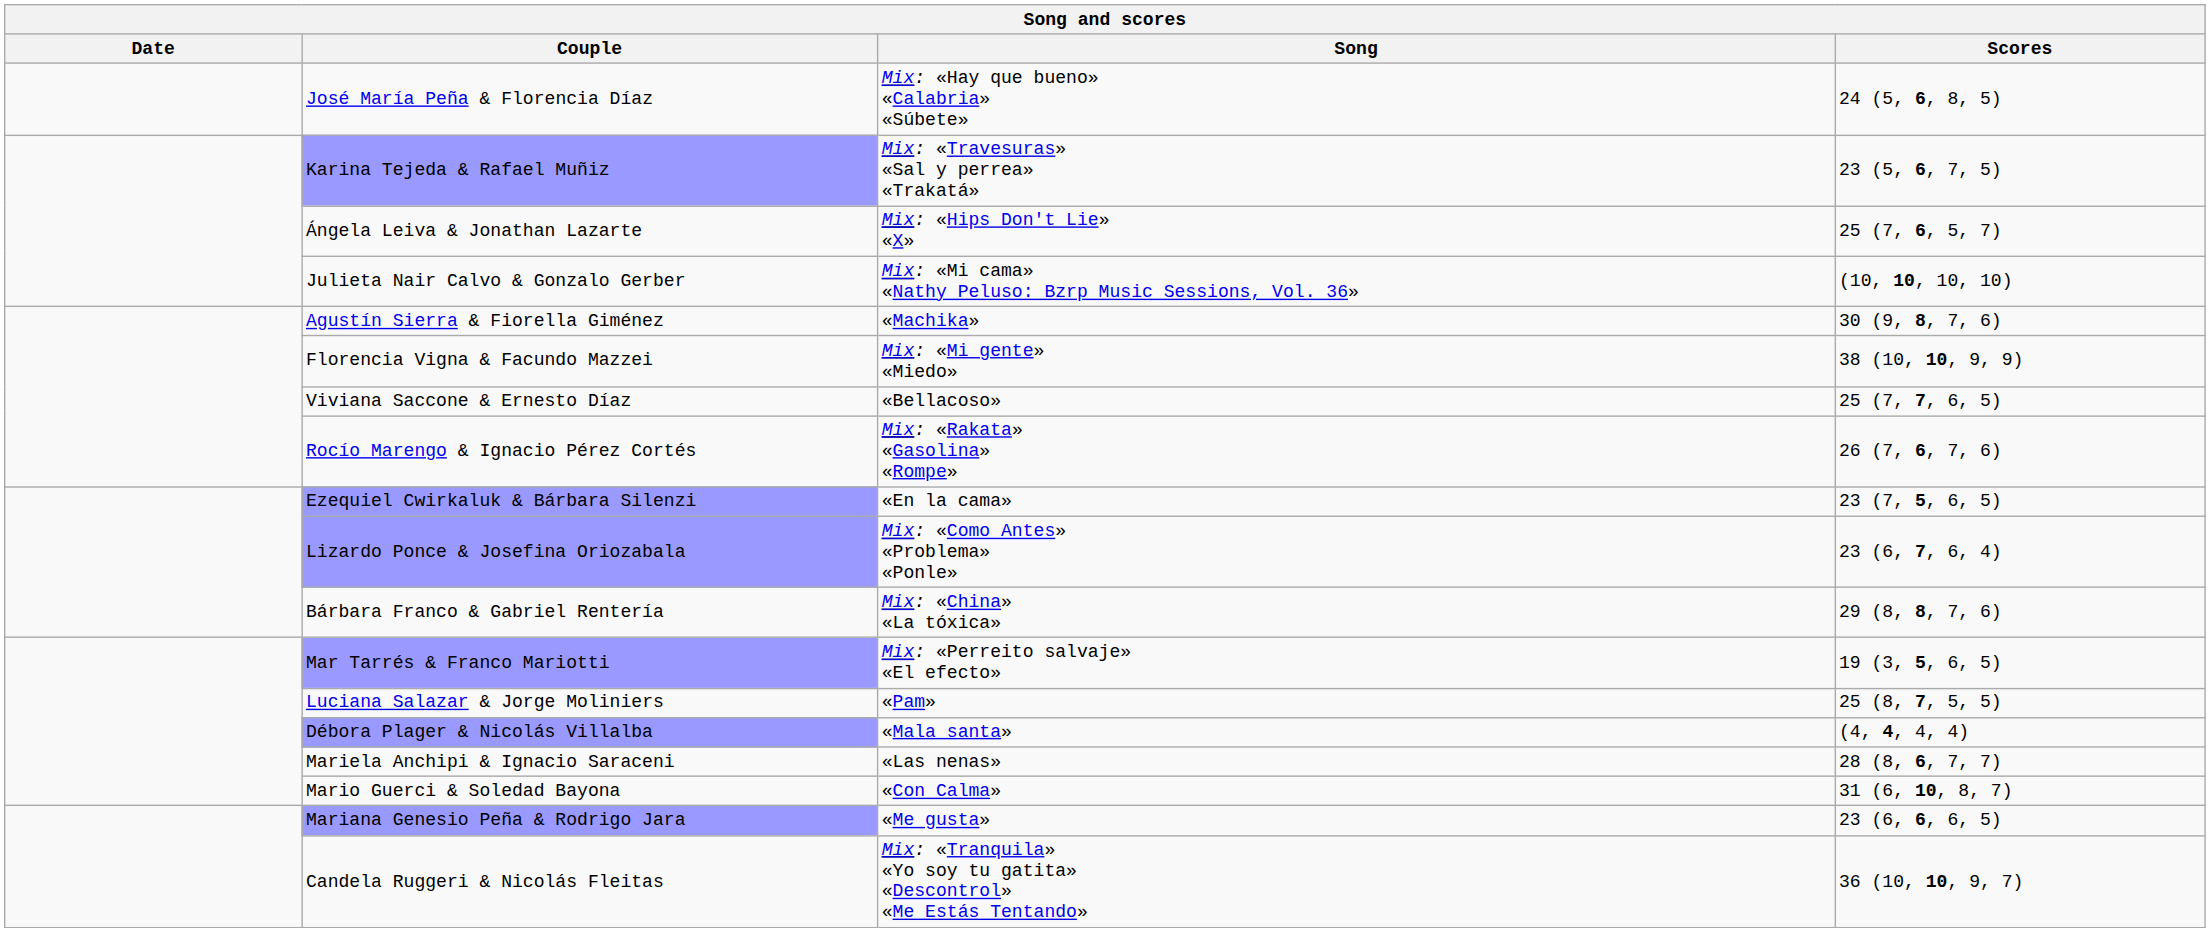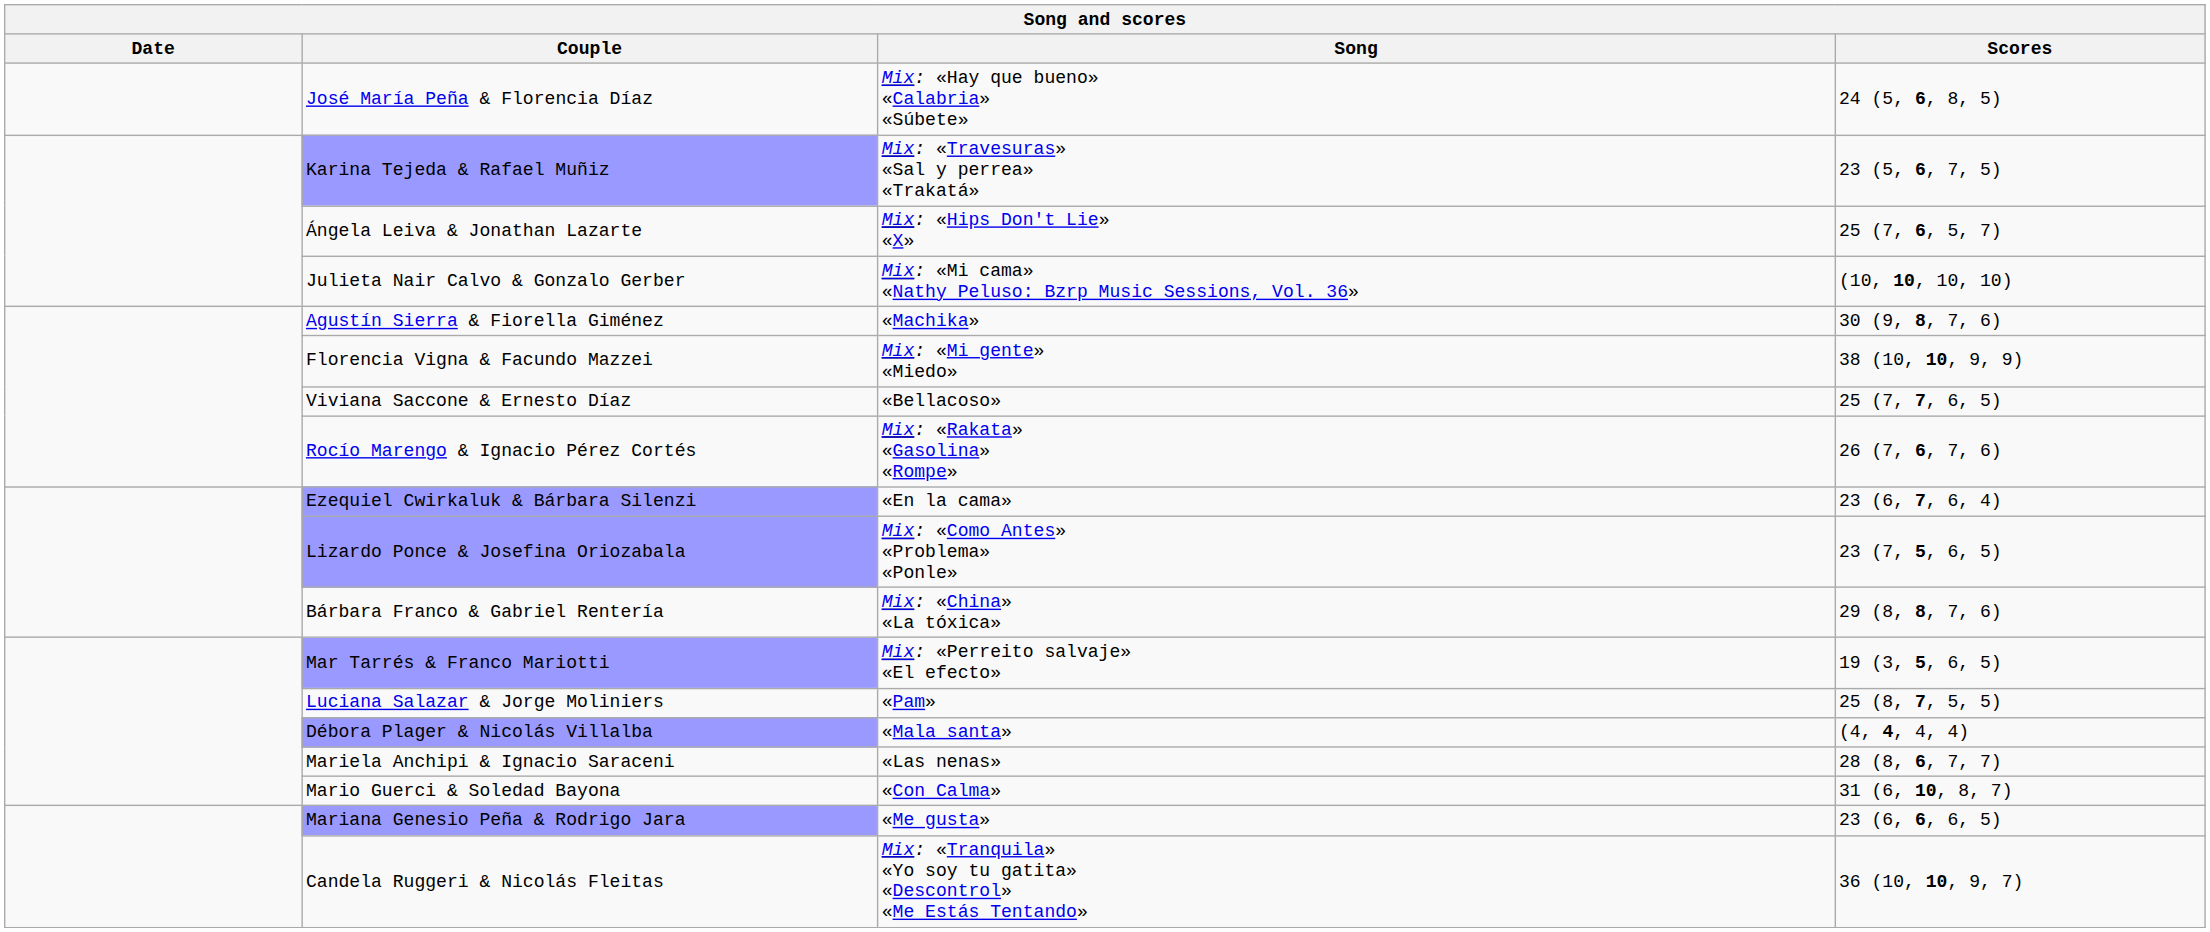(1920, 502) 23 (7, 5, 6, 5) -> (1920, 502) 23 (6, 7, 6, 4)
(1920, 552) 23 (6, 7, 6, 4) -> (1920, 552) 23 (7, 5, 6, 5)
